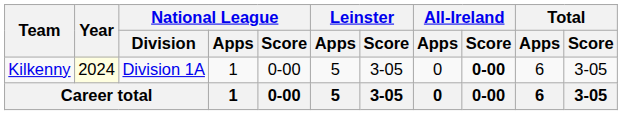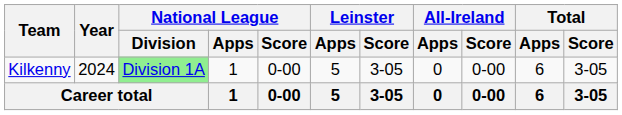(97, 69) lightyellow background -> (97, 69) no background
(164, 69) no background -> (164, 69) lightgreen background
(489, 69) bold -> (489, 69) normal
